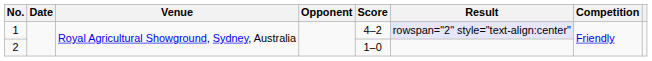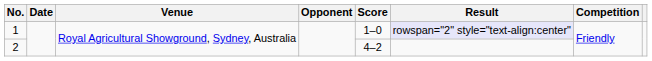(373, 30) 4–2 -> (373, 30) 1–0
(373, 47) 1–0 -> (373, 47) 4–2
